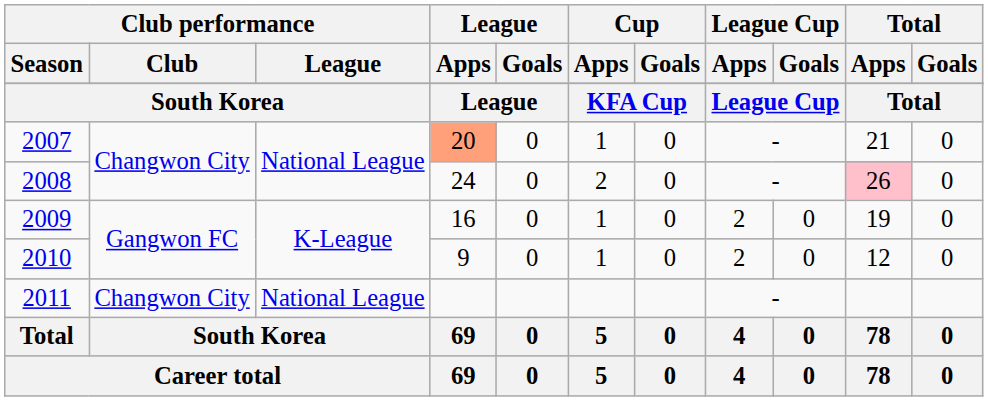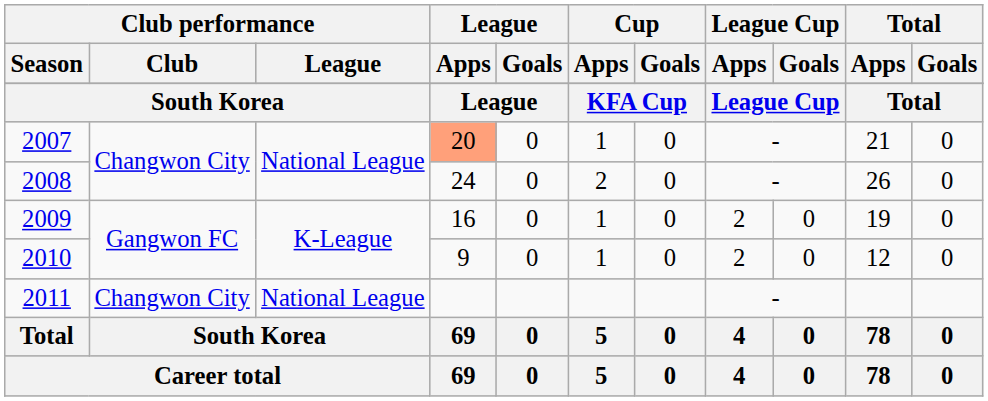(878, 180) pink background -> (878, 180) no background
